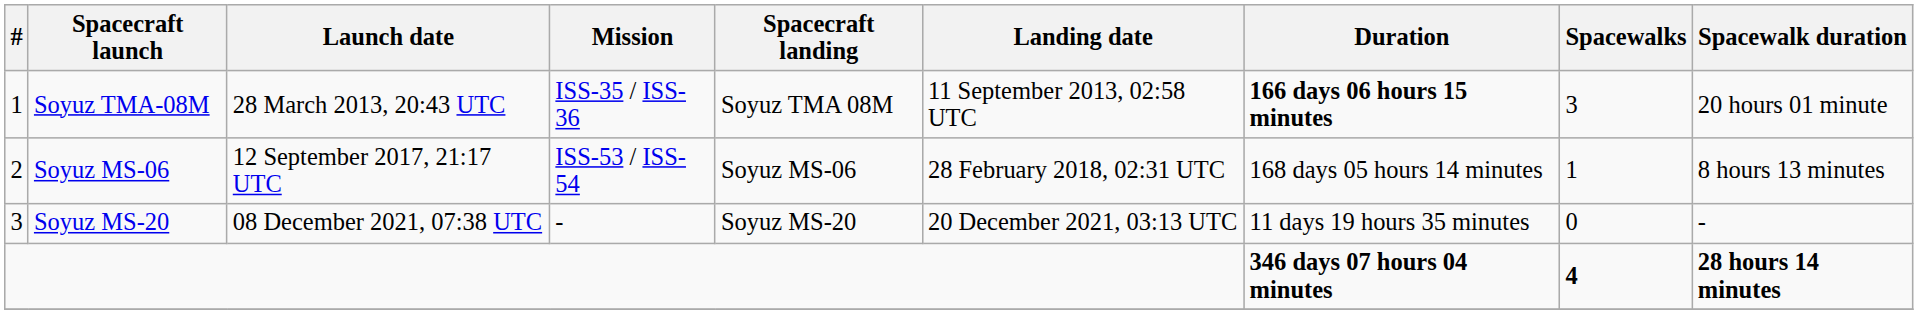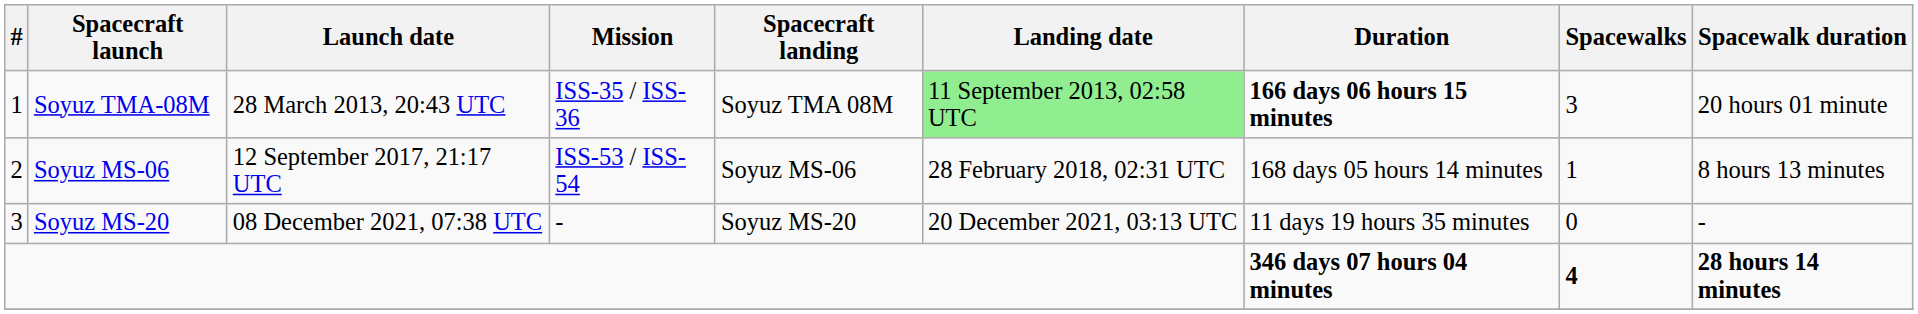(1057, 104) no background -> (1057, 104) lightgreen background
